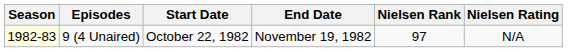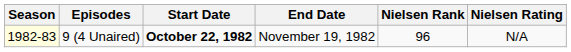(197, 36) normal -> (199, 36) bold
(419, 36) 97 -> (423, 36) 96
